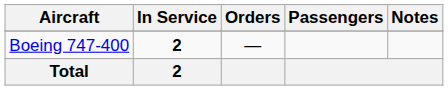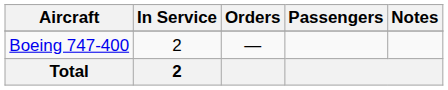(177, 44) bold -> (177, 44) normal
